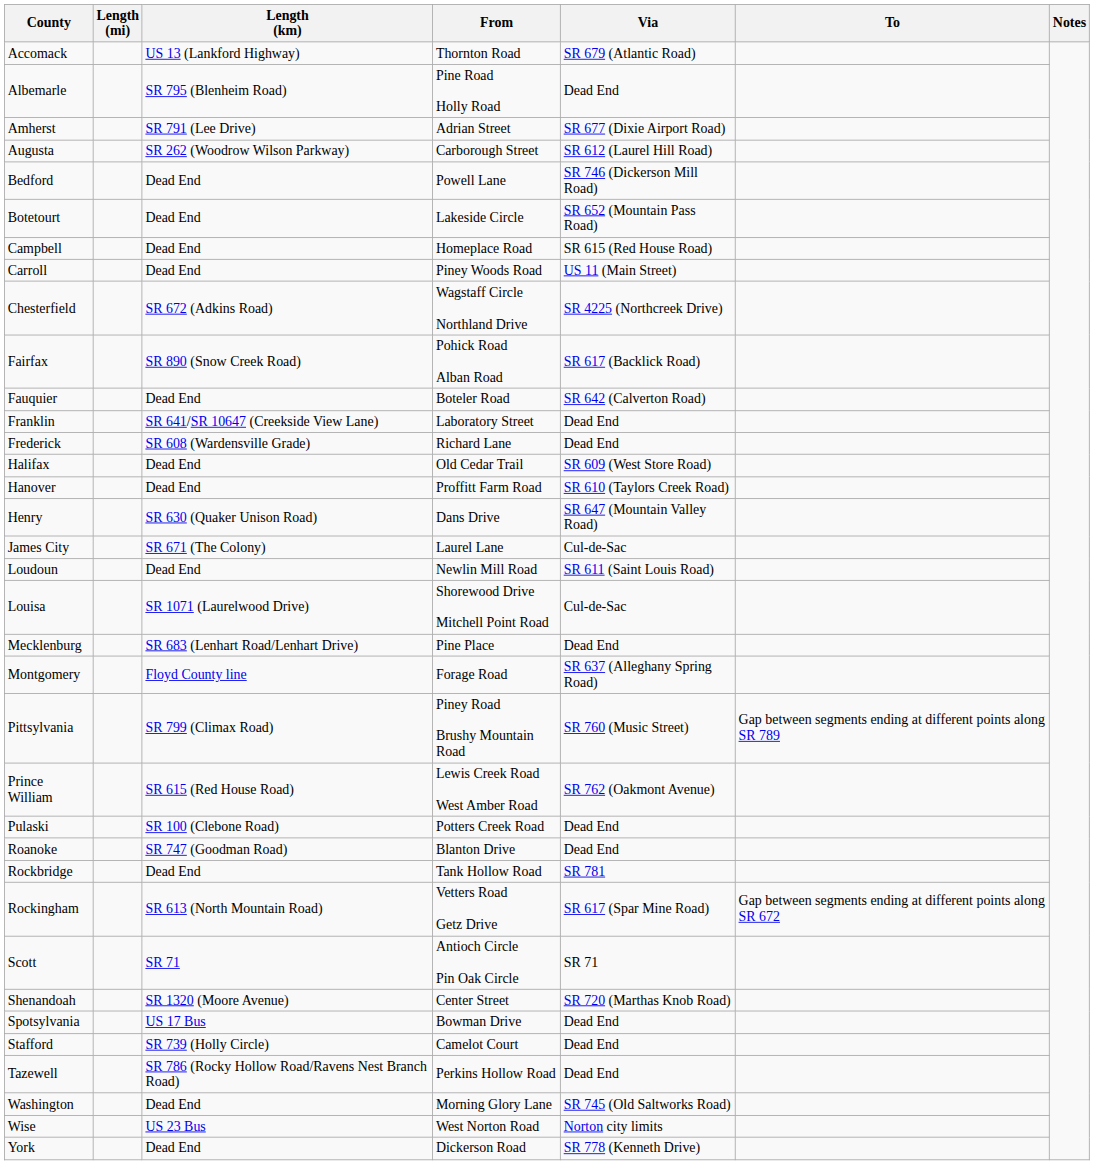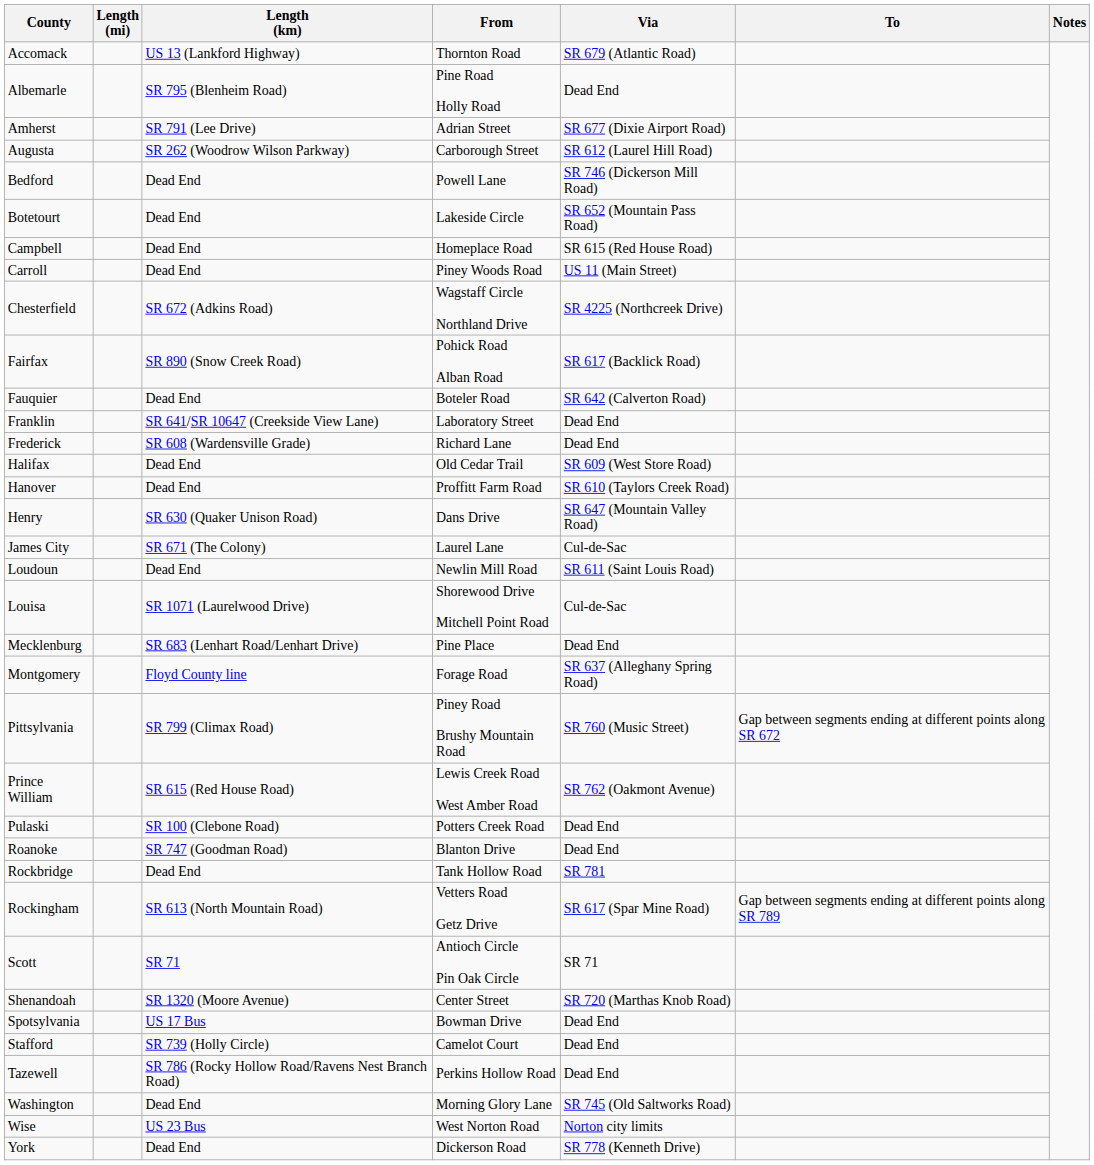(892, 728) Gap between segments ending at different points along SR 789 -> (892, 728) Gap between segments ending at different points along SR 672
(892, 909) Gap between segments ending at different points along SR 672 -> (892, 909) Gap between segments ending at different points along SR 789
